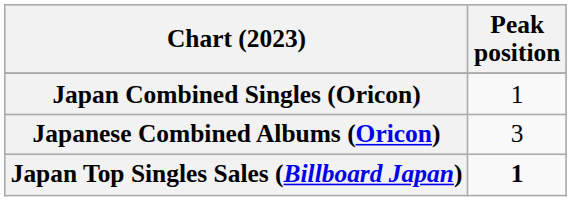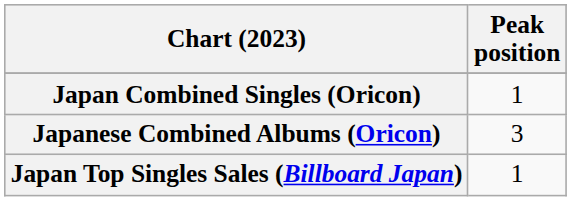(517, 174) bold -> (517, 174) normal
